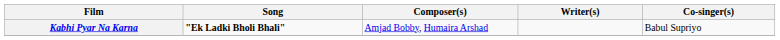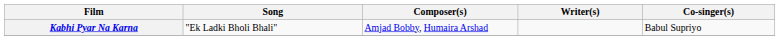(235, 27) bold -> (231, 27) normal
